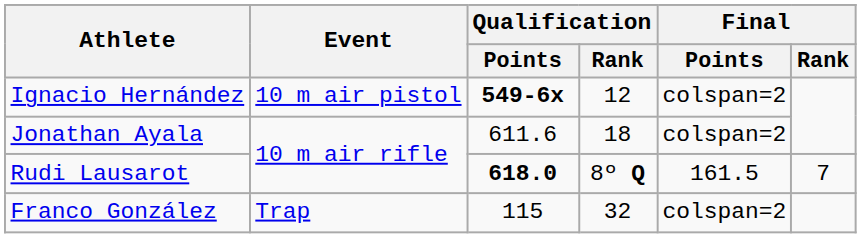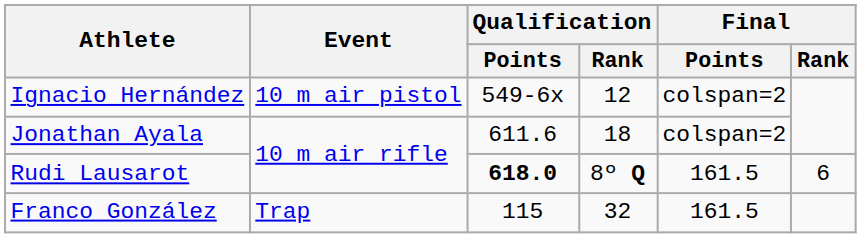(523, 97) bold -> (523, 97) normal
(823, 174) 7 -> (823, 174) 6
(724, 212) colspan=2 -> (724, 212) 161.5
